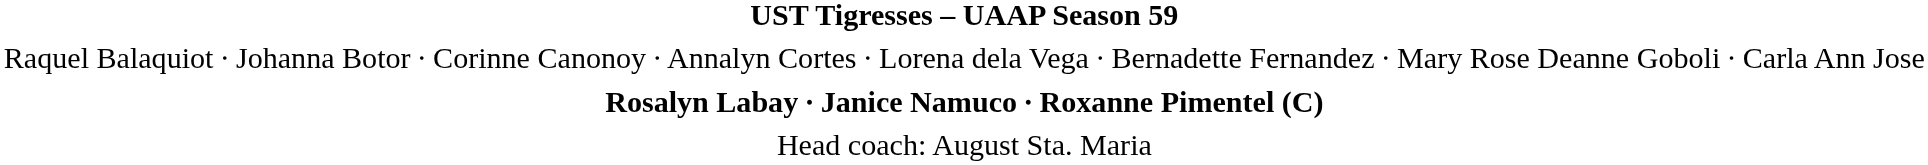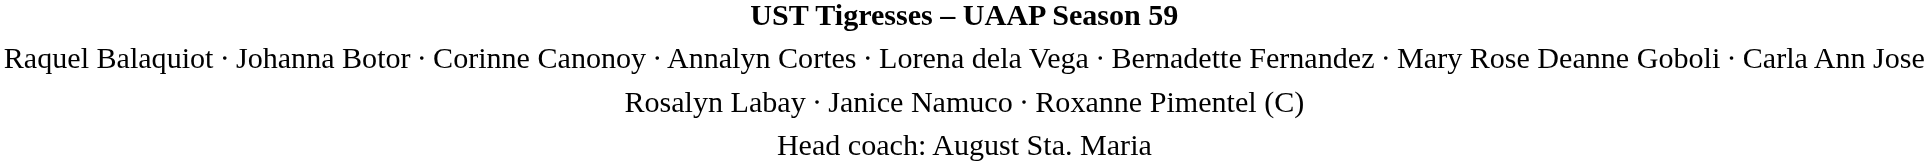(964, 101) bold -> (964, 101) normal
